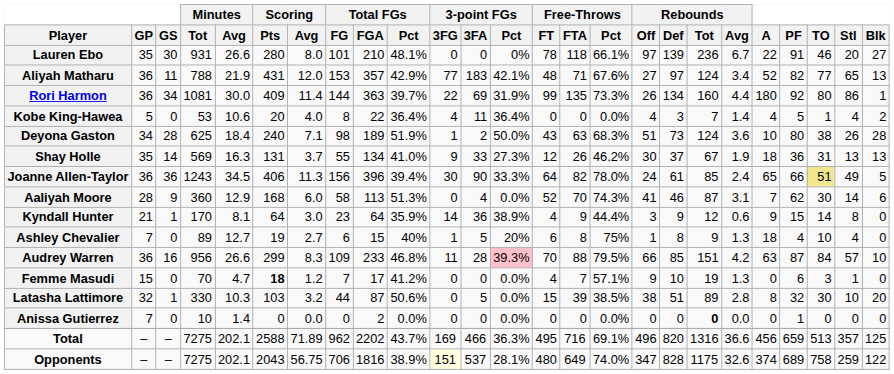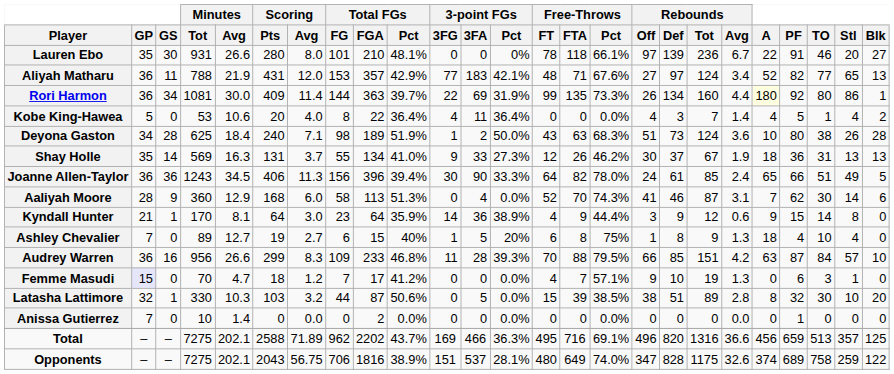(766, 96) no background -> (766, 96) lightyellow background
(824, 177) khaki background -> (824, 177) no background
(511, 258) pink background -> (511, 258) no background
(146, 278) no background -> (146, 278) lavender background
(277, 278) bold -> (277, 278) normal
(715, 319) bold -> (715, 319) normal
(445, 359) lightyellow background -> (445, 359) no background
